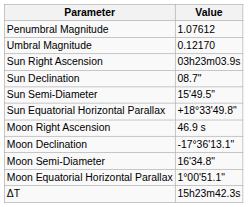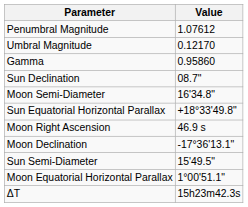+ row: (25, 62)
- row: (55, 62)
rows swapped: (52, 95) <-> (56, 161)
